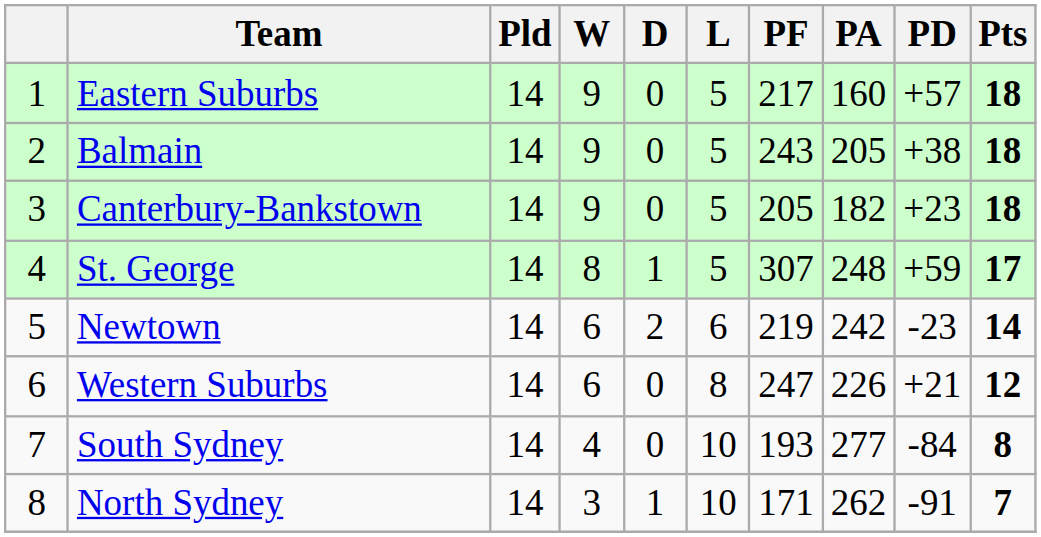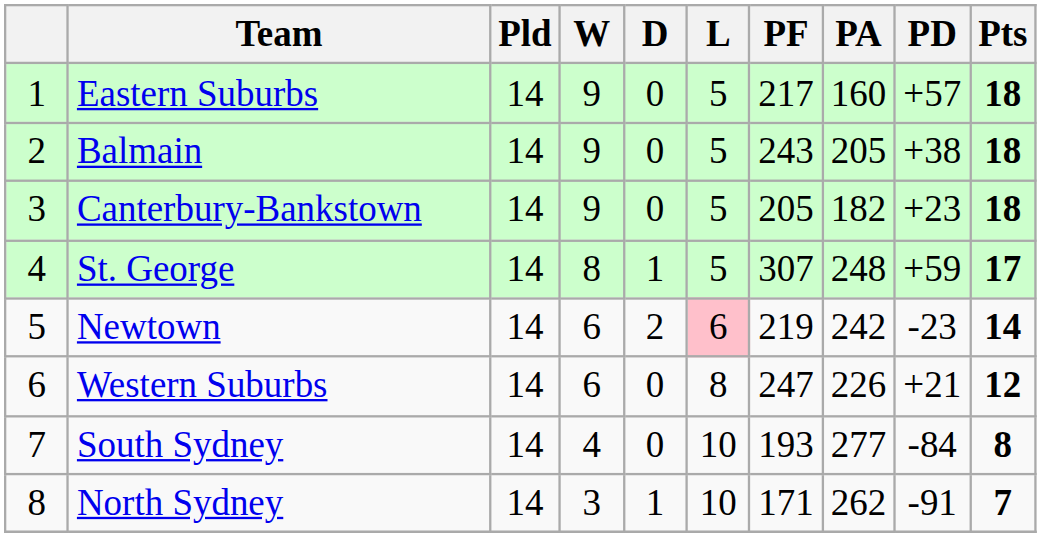(718, 326) no background -> (718, 326) pink background
